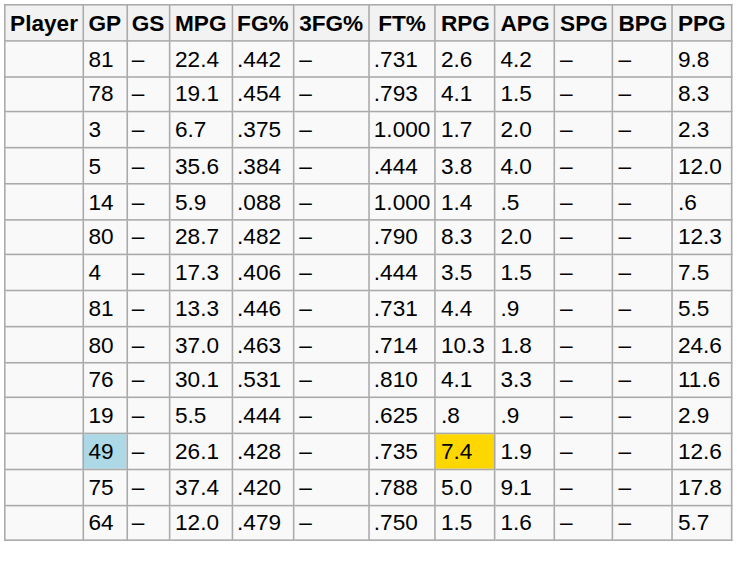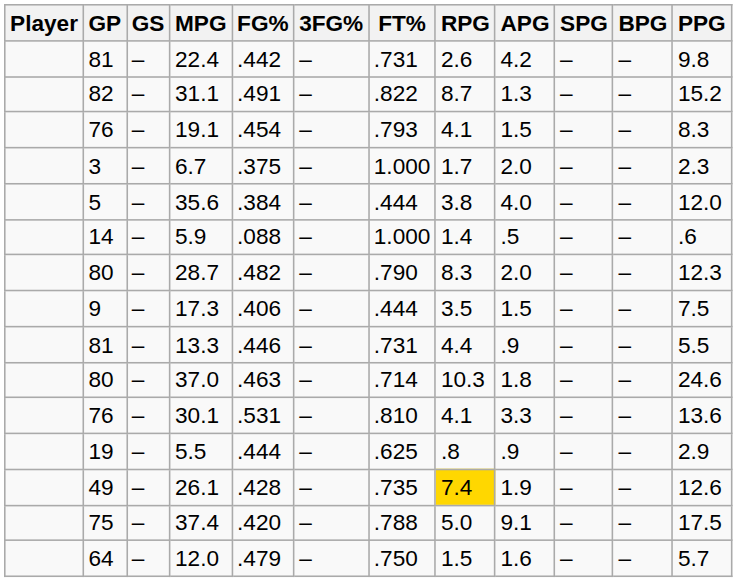+ row: (197, 94)
(101, 94) 78 -> (101, 130) 76
(95, 273) 4 -> (95, 309) 9
(699, 380) 11.6 -> (700, 416) 13.6
(101, 452) lightblue background -> (101, 487) no background
(700, 487) 17.8 -> (700, 523) 17.5
